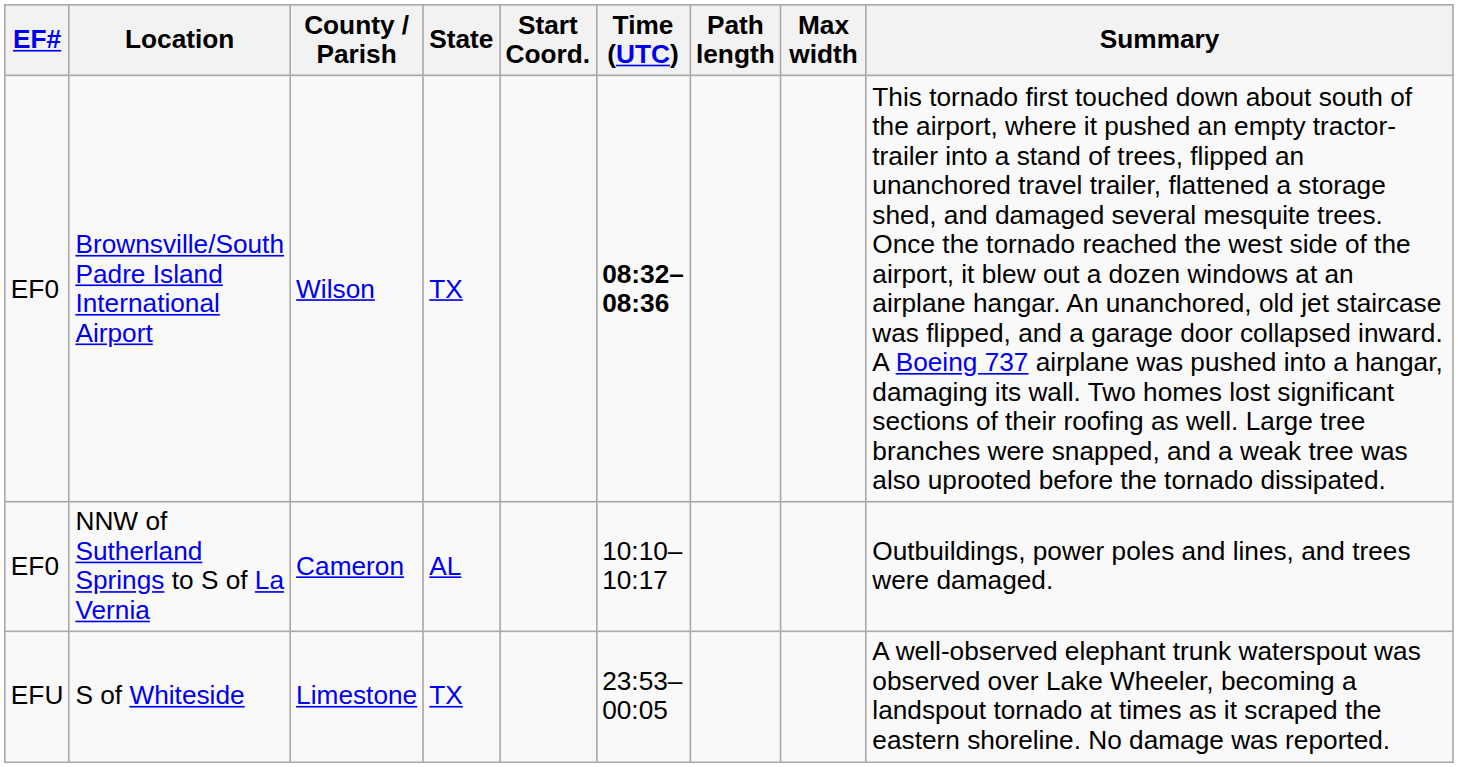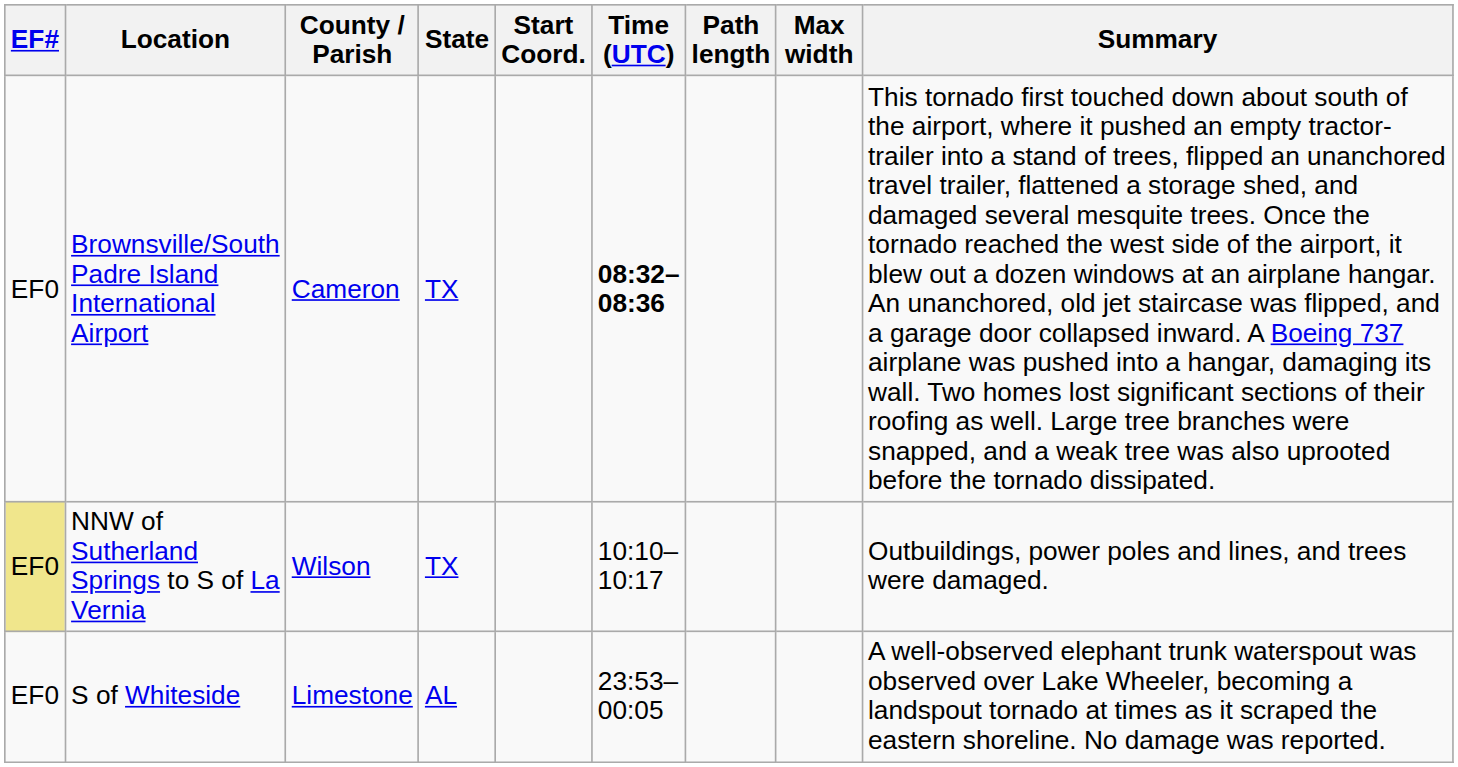(335, 288) Wilson -> (346, 288) Cameron
(35, 566) no background -> (35, 566) khaki background
(350, 566) Cameron -> (331, 566) Wilson
(445, 566) AL -> (442, 566) TX
(37, 696) EFU -> (35, 696) EF0
(446, 696) TX -> (441, 696) AL
